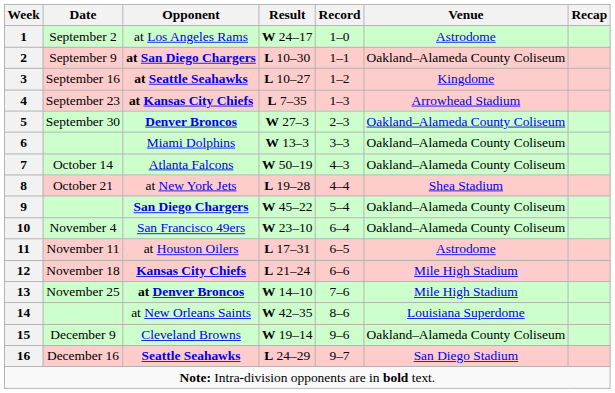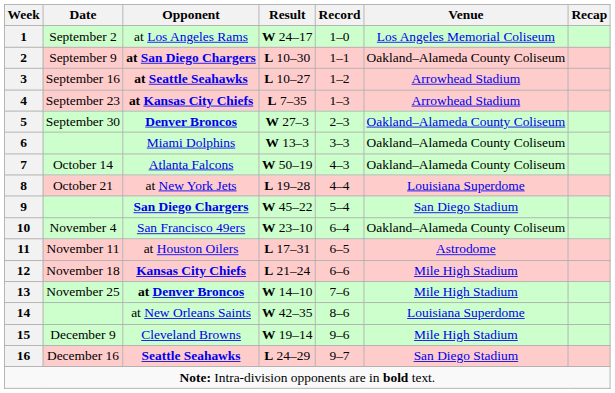(466, 36) Astrodome -> (466, 36) Los Angeles Memorial Coliseum
(466, 79) Kingdome -> (466, 79) Arrowhead Stadium
(466, 185) Shea Stadium -> (466, 185) Louisiana Superdome
(466, 206) Oakland–Alameda County Coliseum -> (466, 206) San Diego Stadium
(466, 334) Oakland–Alameda County Coliseum -> (466, 334) Mile High Stadium
